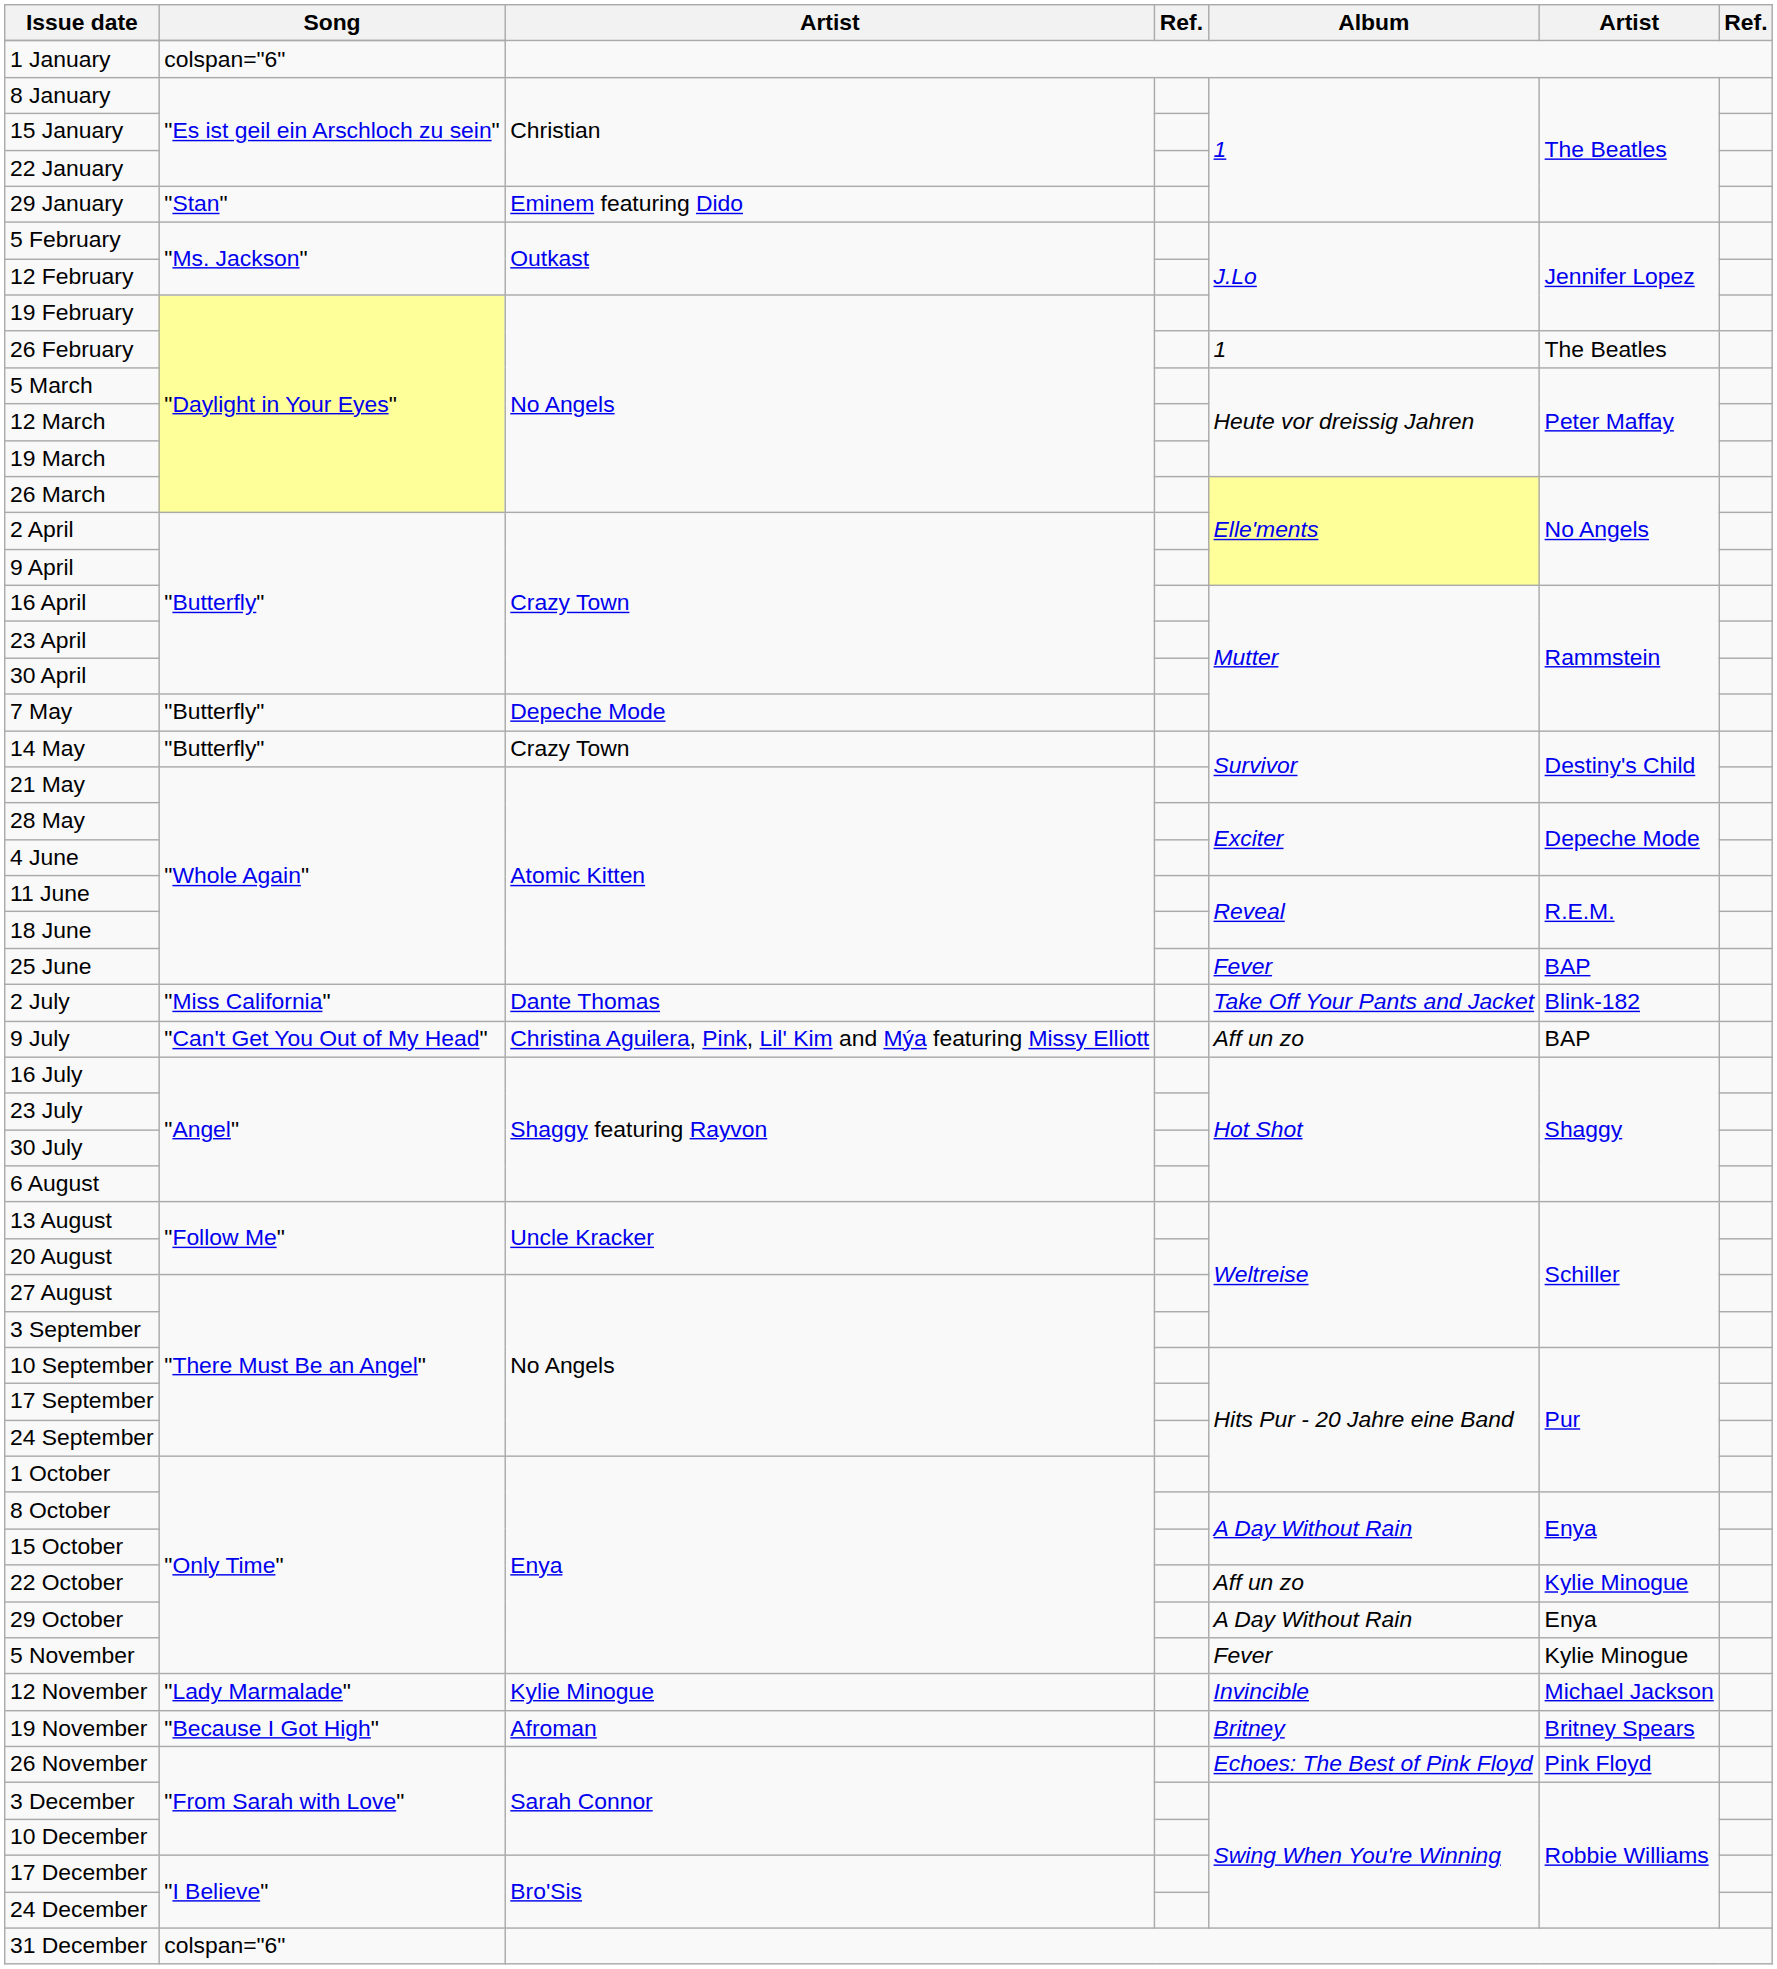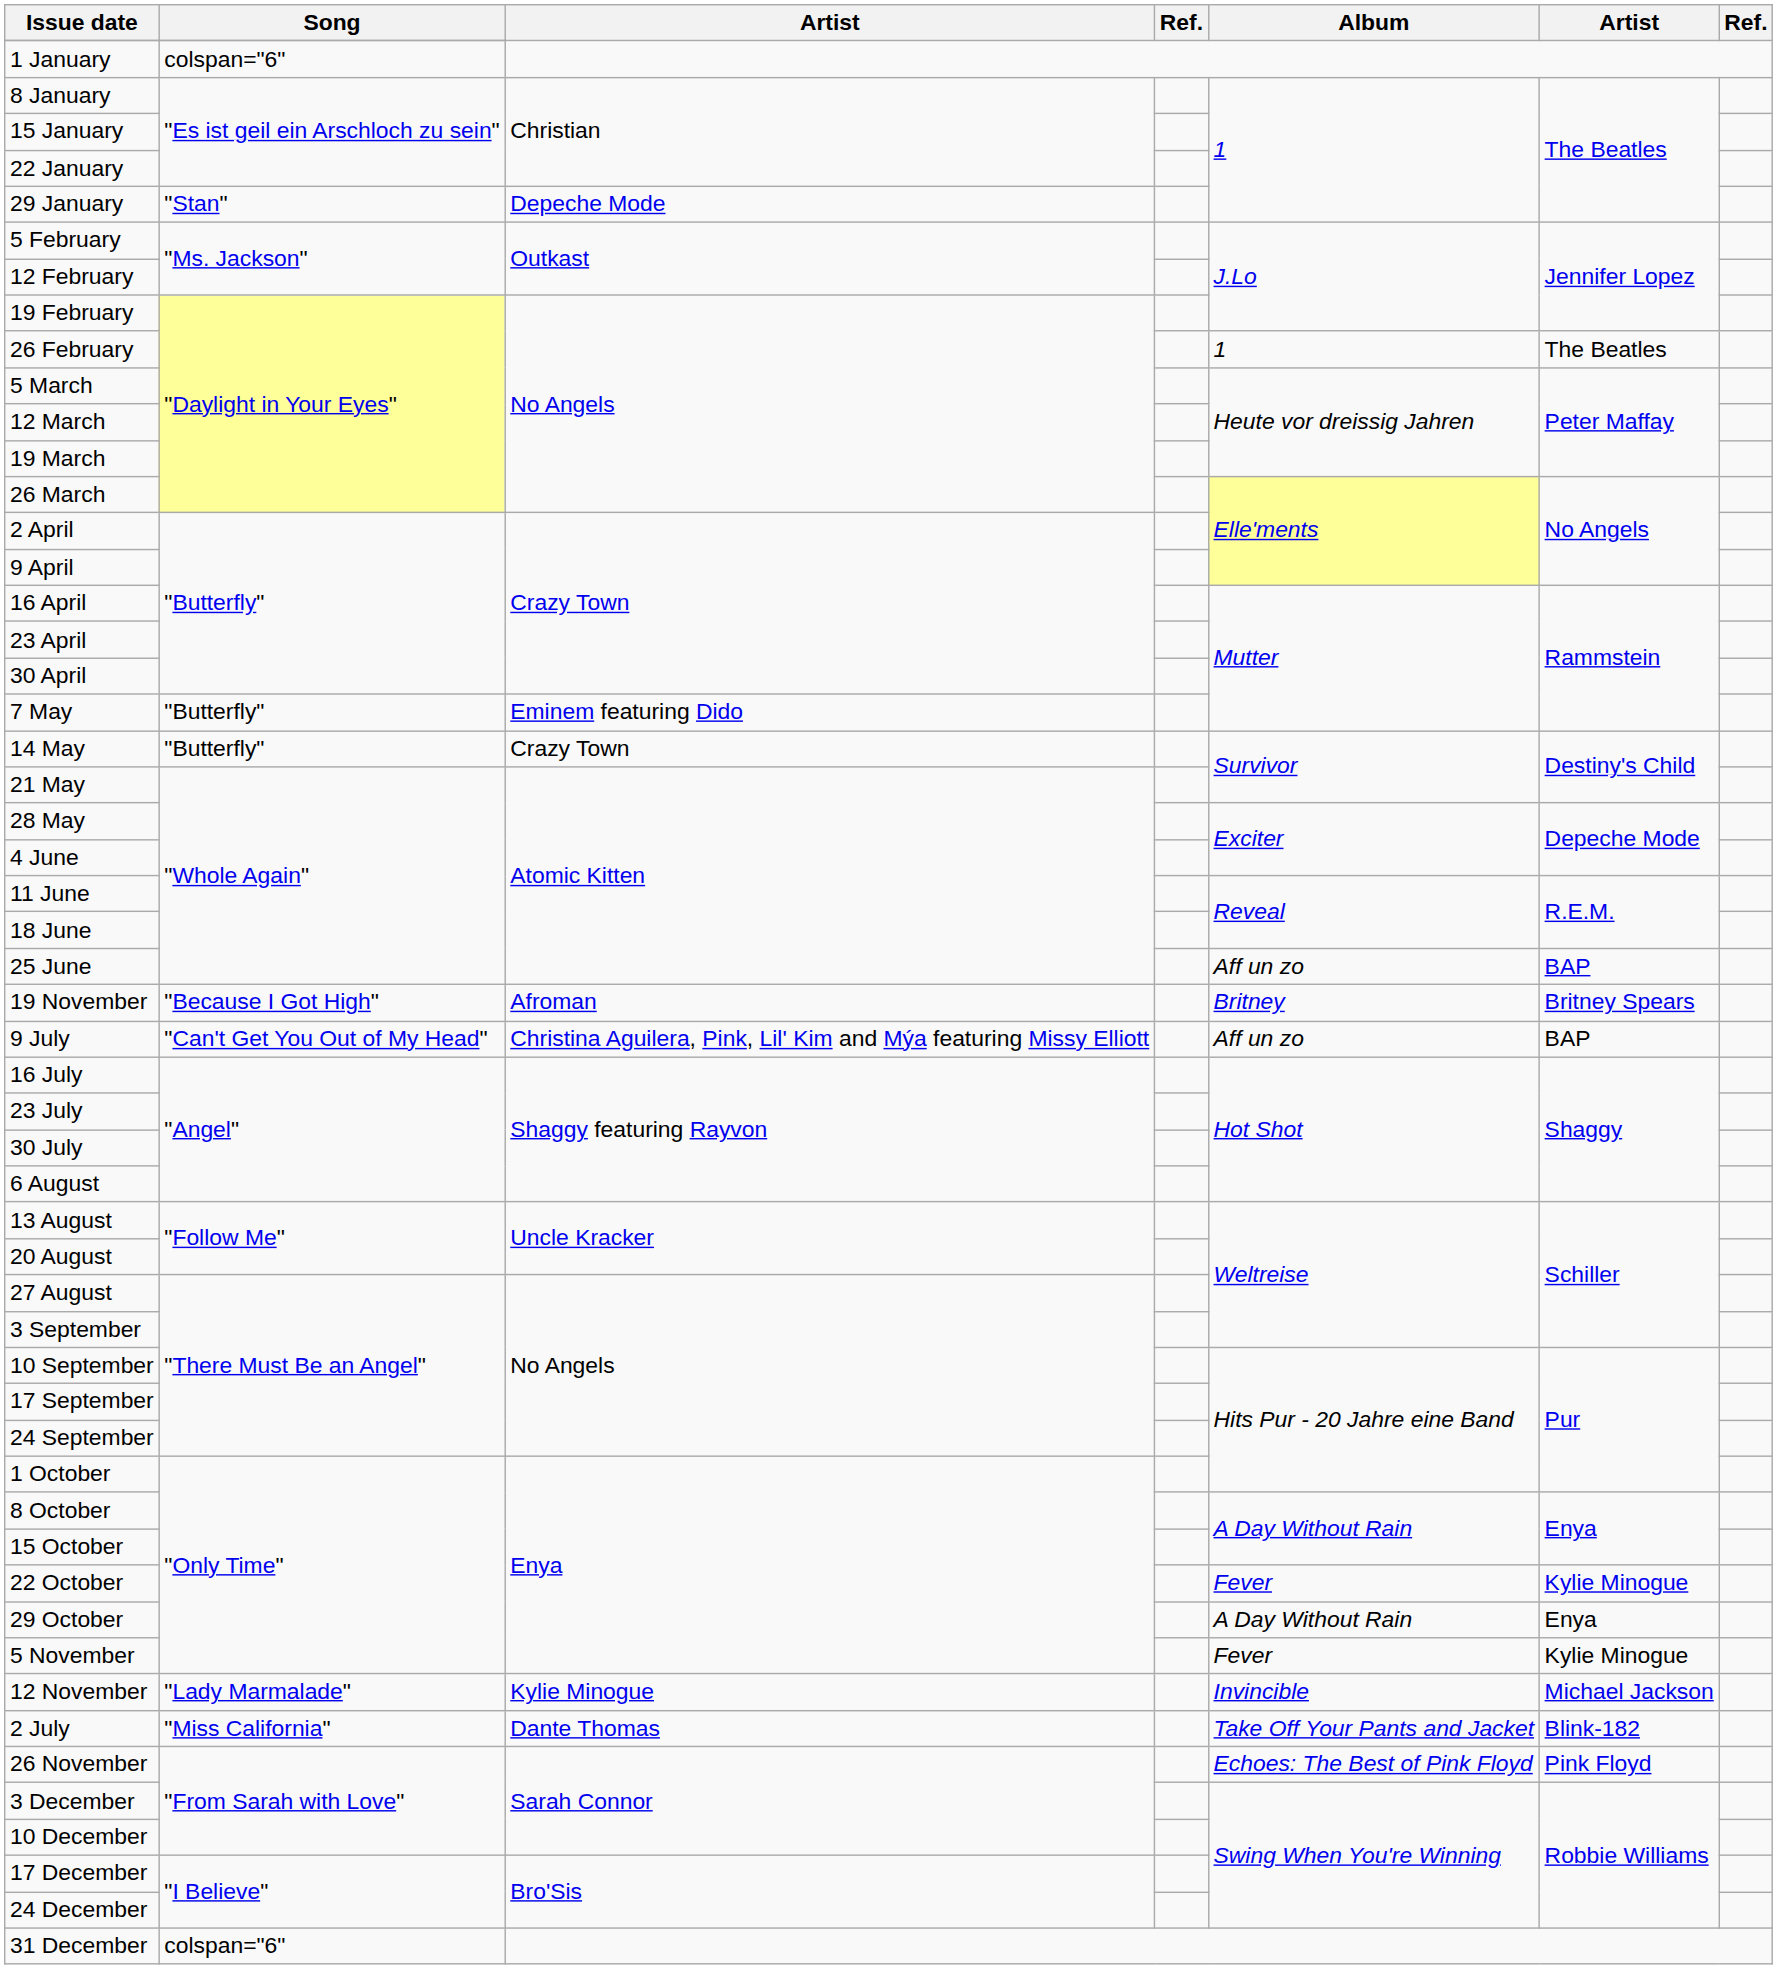(627, 204) Eminem featuring Dido -> (588, 204) Depeche Mode
(588, 712) Depeche Mode -> (627, 712) Eminem featuring Dido
(1243, 966) Fever -> (1259, 966) Aff un zo
rows swapped: (40, 1002) <-> (79, 1728)
(1259, 1582) Aff un zo -> (1243, 1582) Fever
